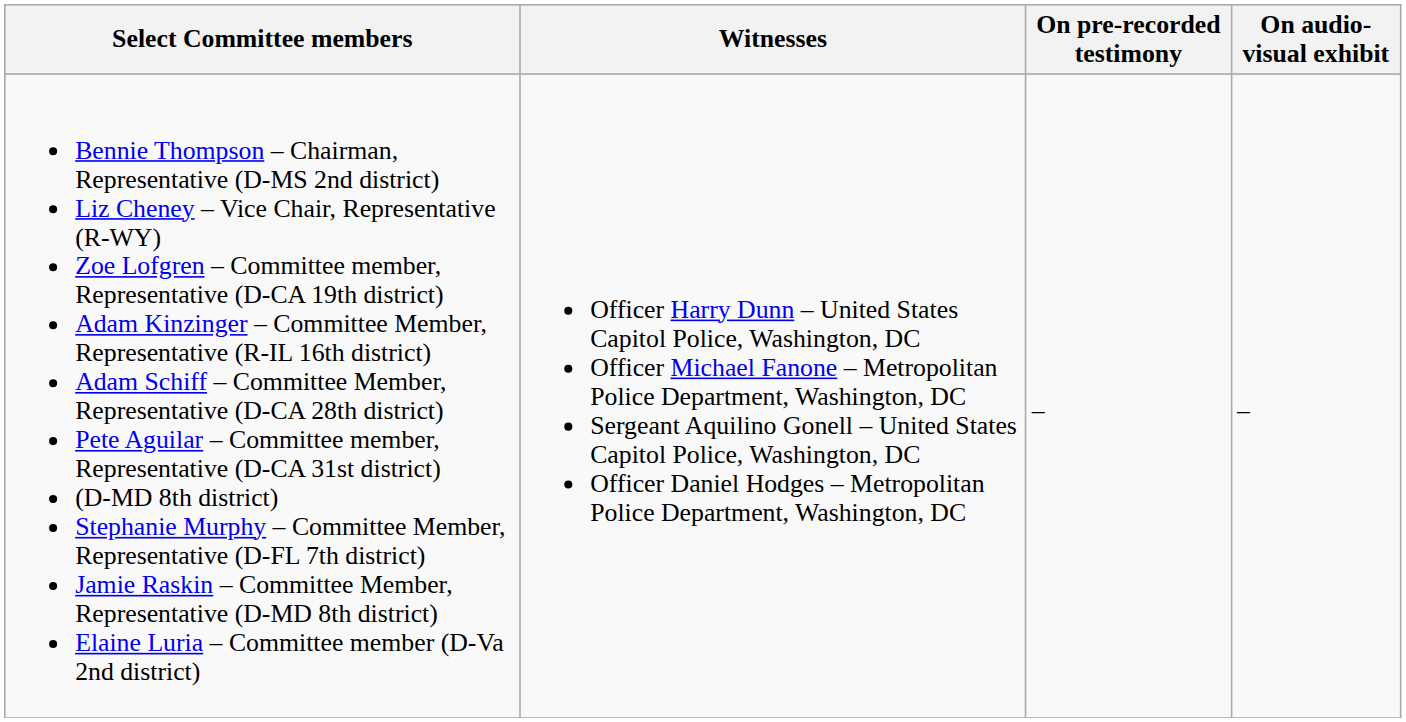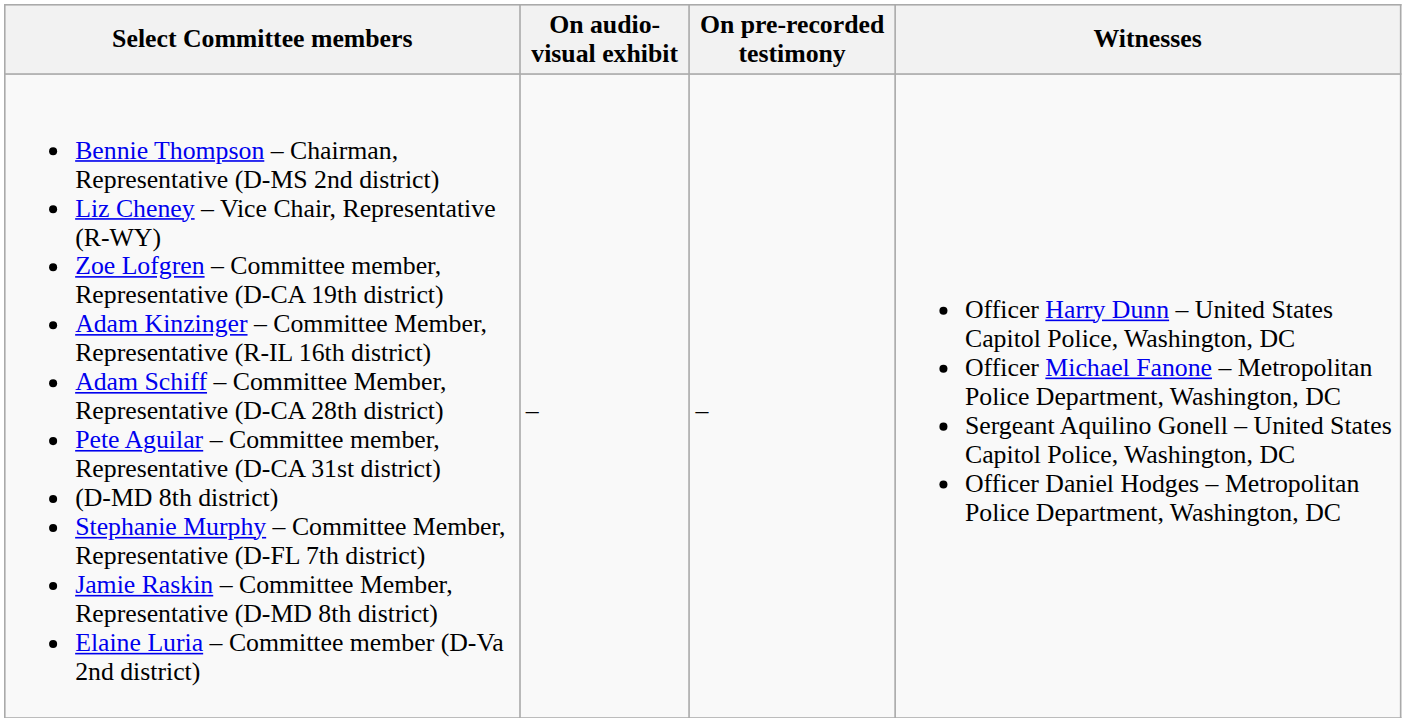columns swapped: (773, 39) <-> (1316, 39)
